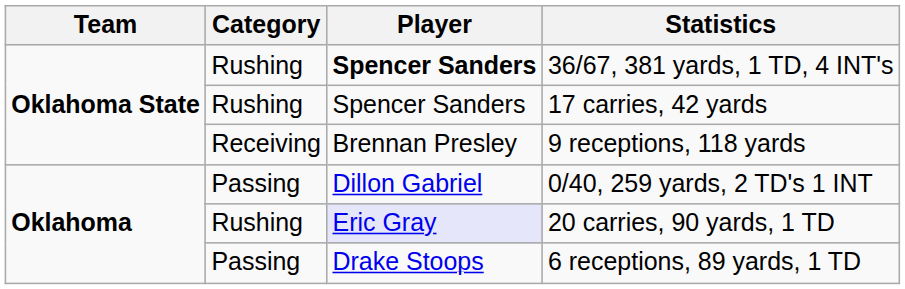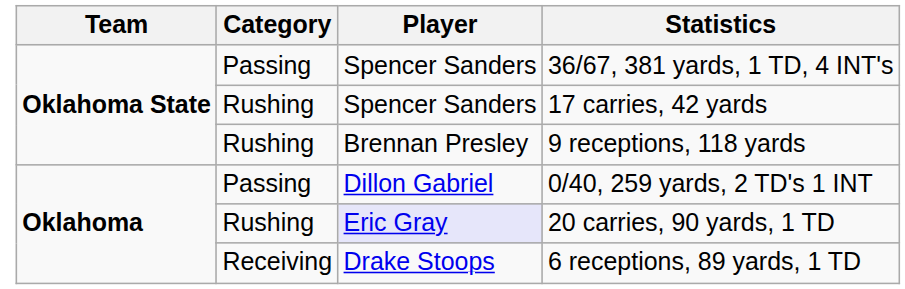(257, 64) Rushing -> (267, 64) Passing
(434, 64) bold -> (440, 64) normal
(266, 144) Receiving -> (268, 144) Rushing
(256, 262) Passing -> (277, 262) Receiving
